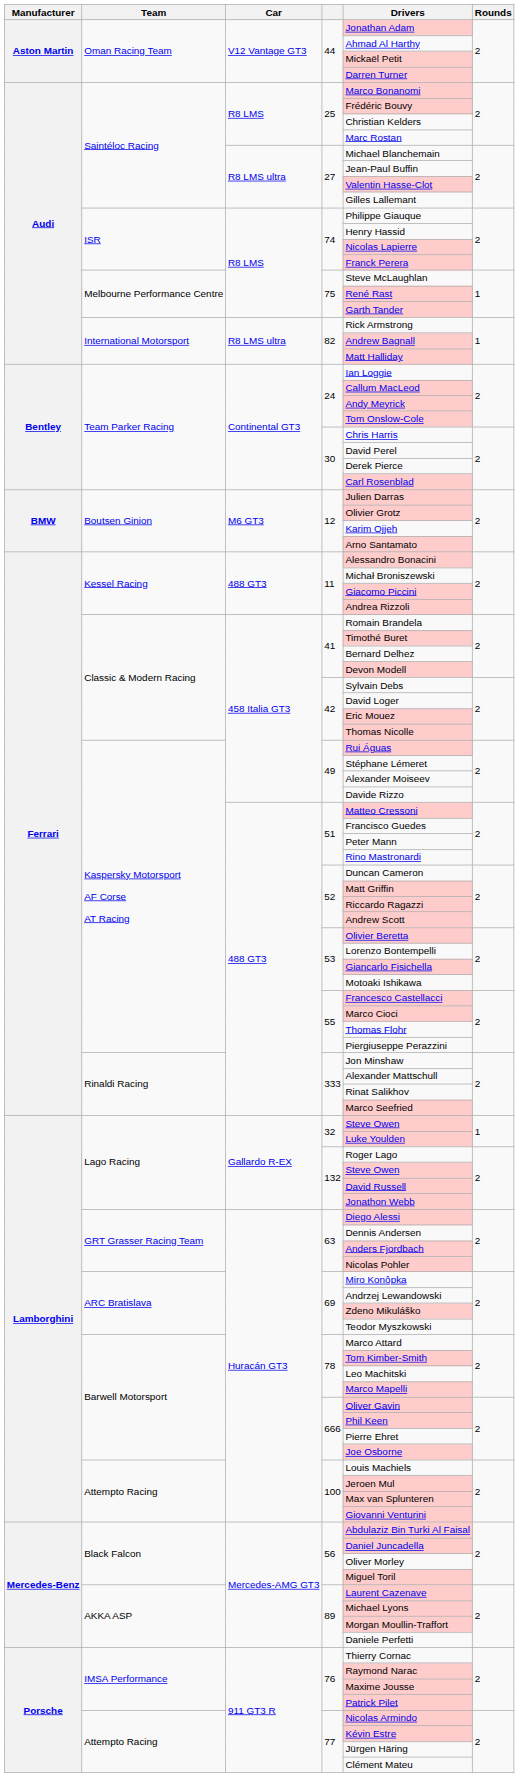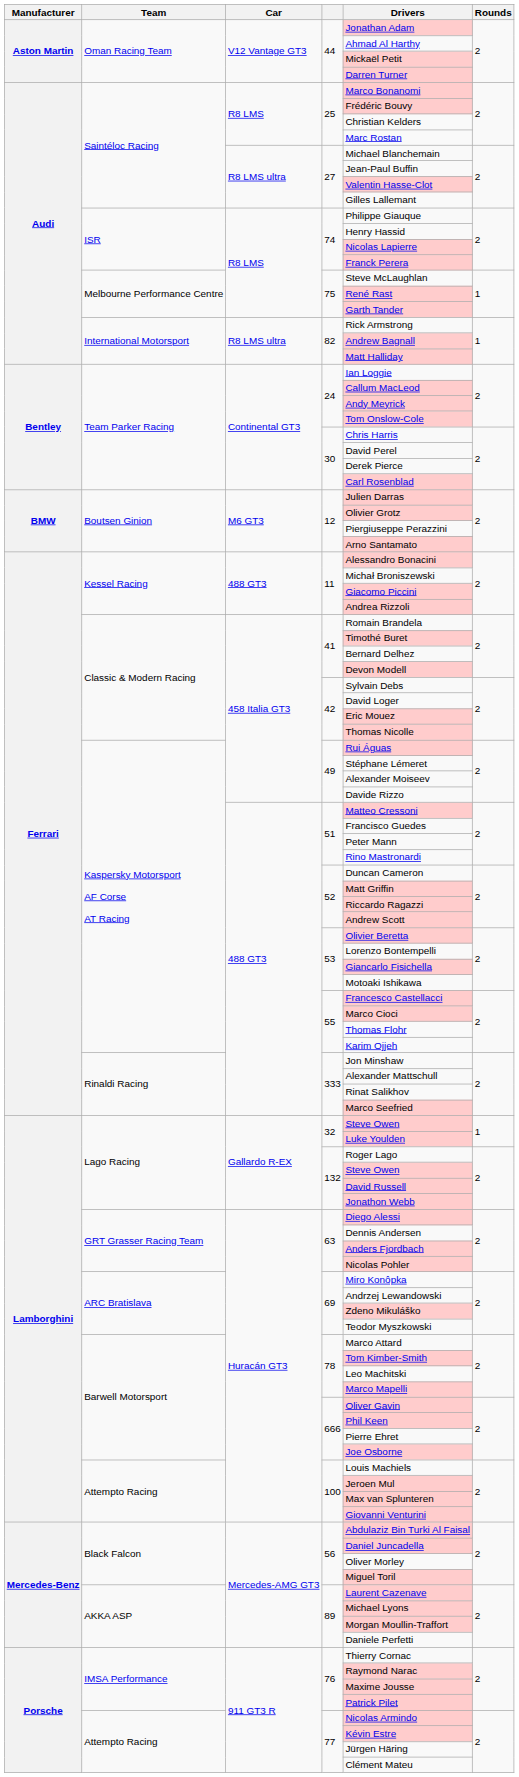(371, 528) Karim Ojjeh -> (396, 528) Piergiuseppe Perazzini
(396, 1045) Piergiuseppe Perazzini -> (371, 1045) Karim Ojjeh
